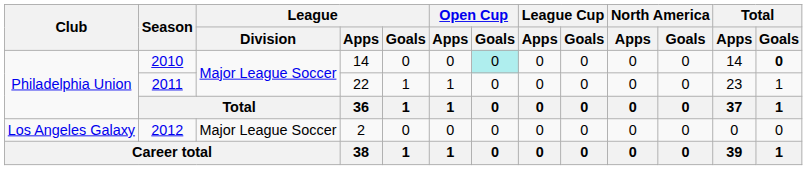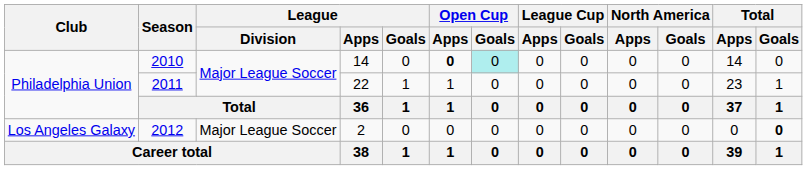(450, 61) normal -> (450, 61) bold
(779, 61) bold -> (779, 61) normal
(779, 130) normal -> (779, 130) bold
